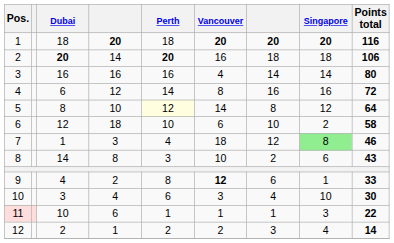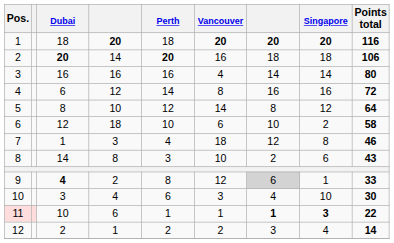(168, 108) lightyellow background -> (168, 108) no background
(326, 141) lightgreen background -> (326, 141) no background
(63, 180) normal -> (63, 180) bold
(221, 180) bold -> (221, 180) normal
(273, 180) no background -> (273, 180) lightgrey background
(273, 213) normal -> (273, 213) bold
(326, 213) normal -> (326, 213) bold
